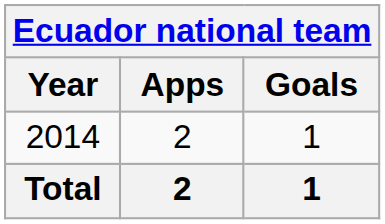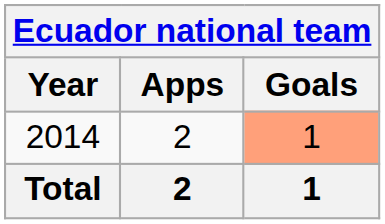(312, 137) no background -> (312, 137) lightsalmon background
